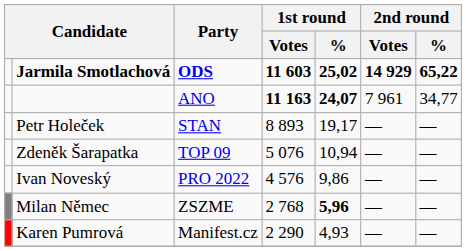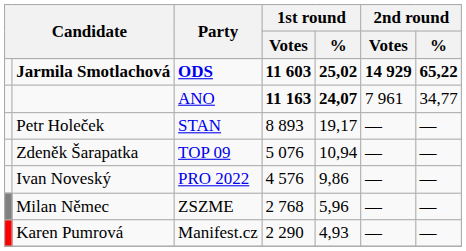(334, 206) bold -> (334, 206) normal
